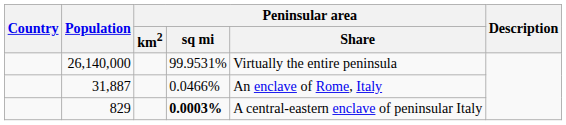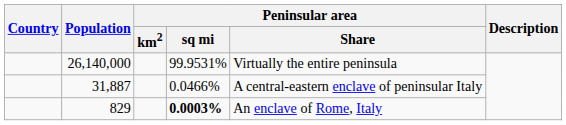(308, 86) An enclave of Rome, Italy -> (358, 86) A central-eastern enclave of peninsular Italy
(358, 108) A central-eastern enclave of peninsular Italy -> (308, 108) An enclave of Rome, Italy
